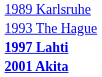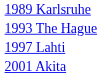(37, 47) bold -> (35, 47) normal
(37, 66) bold -> (35, 66) normal
